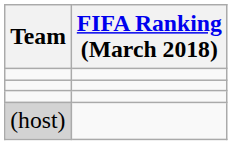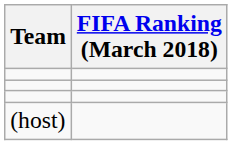(38, 120) lightgrey background -> (38, 120) no background
